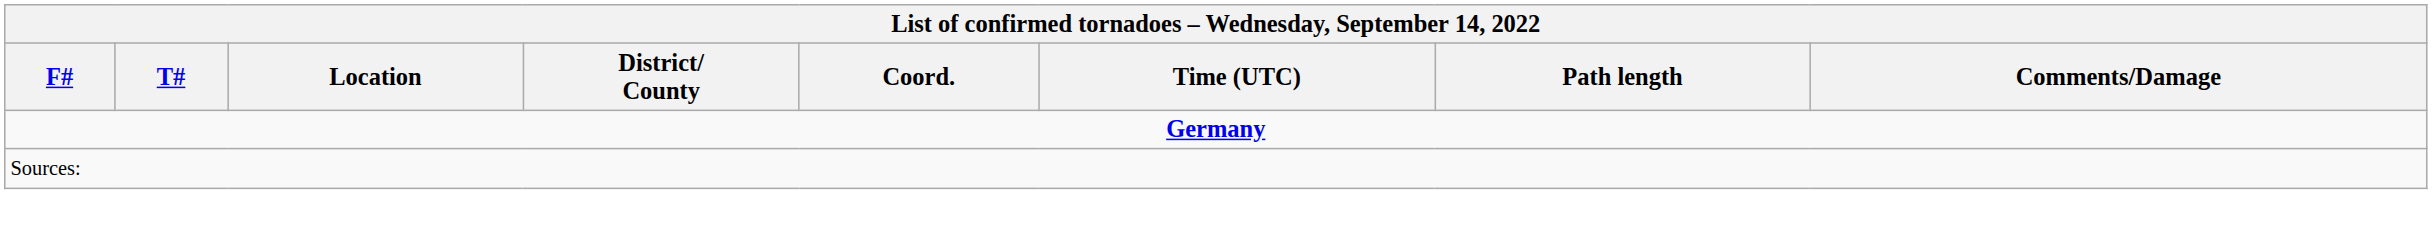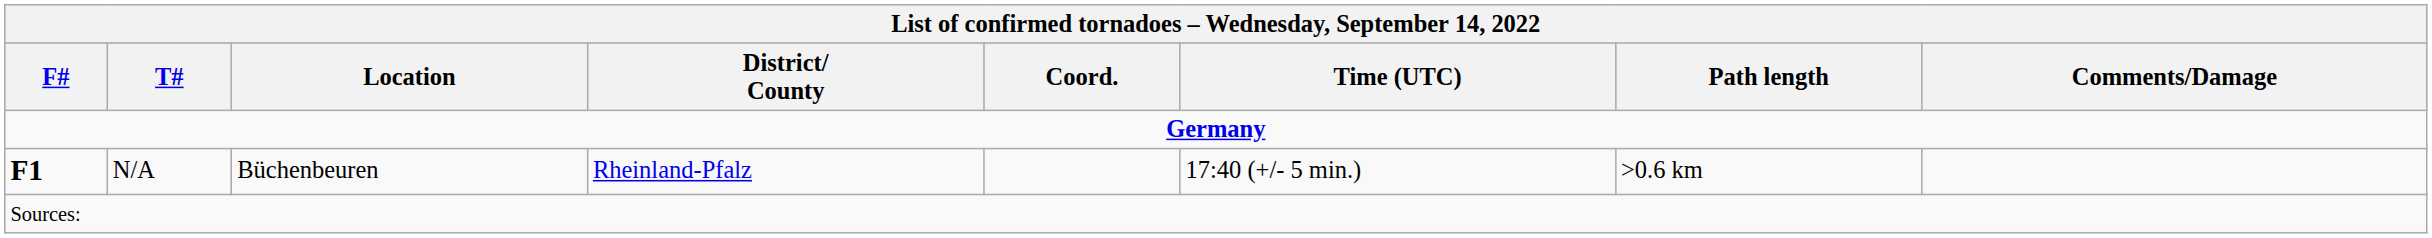+ row: (27, 170)
